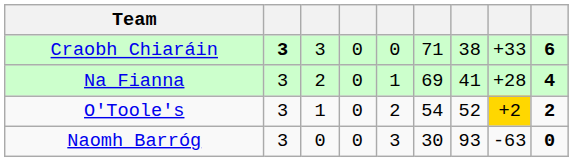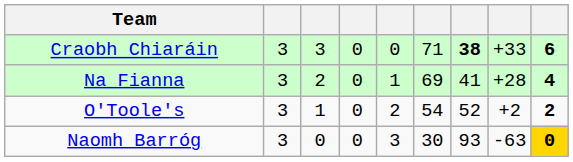(283, 50) bold -> (283, 50) normal
(470, 50) normal -> (470, 50) bold
(510, 111) gold background -> (510, 111) no background
(550, 141) no background -> (550, 141) gold background
